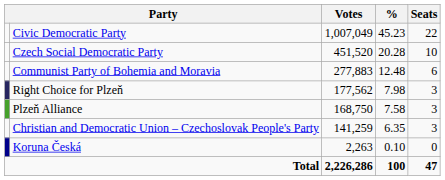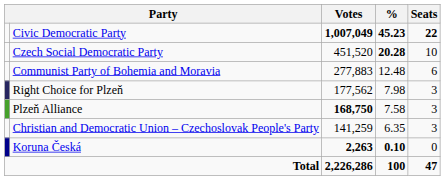(349, 33) normal -> (349, 33) bold
(392, 33) normal -> (392, 33) bold
(431, 33) normal -> (431, 33) bold
(392, 52) normal -> (392, 52) bold
(353, 109) normal -> (353, 109) bold
(359, 147) normal -> (359, 147) bold
(395, 147) normal -> (395, 147) bold
